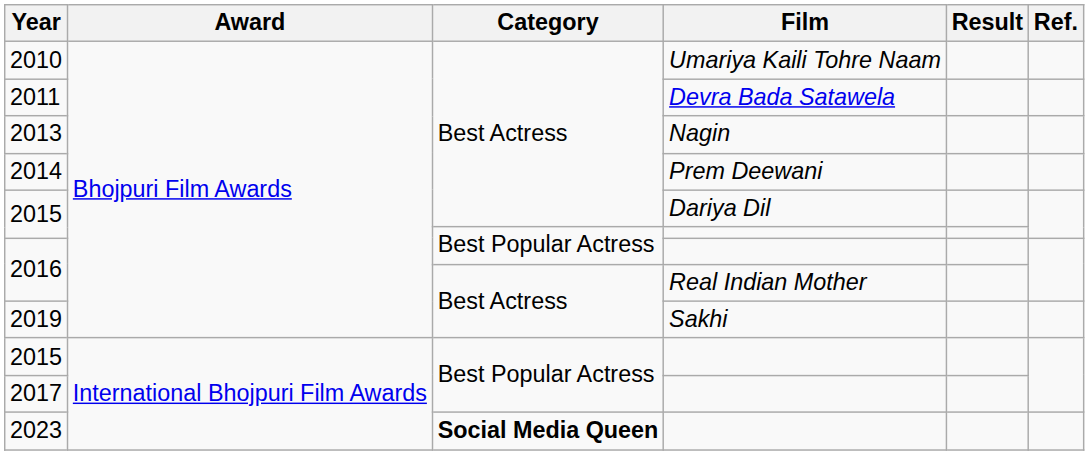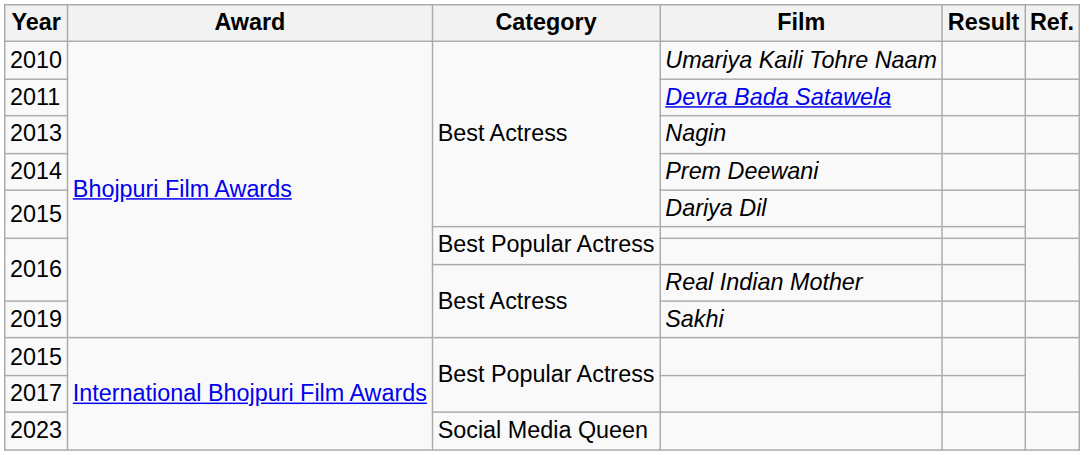(548, 430) bold -> (543, 430) normal
